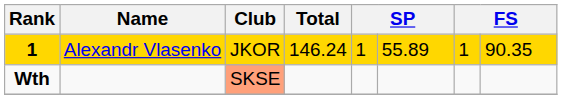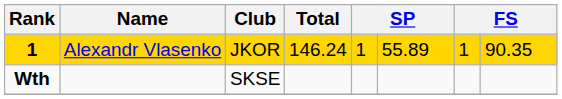(255, 79) lightsalmon background -> (255, 79) no background
